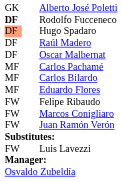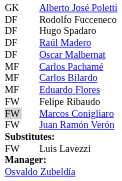(11, 19) bold -> (11, 19) normal
(11, 31) lightsalmon background -> (11, 31) no background
(12, 113) no background -> (12, 113) lightgrey background
